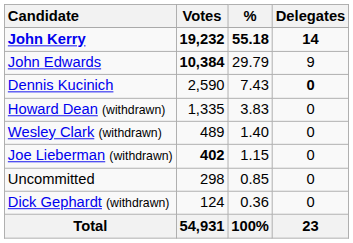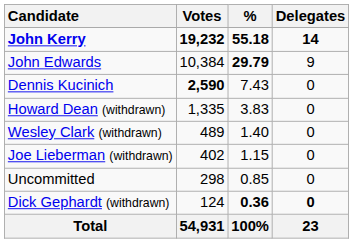(202, 62) bold -> (202, 62) normal
(251, 62) normal -> (251, 62) bold
(206, 86) normal -> (206, 86) bold
(311, 86) bold -> (311, 86) normal
(212, 156) bold -> (212, 156) normal
(255, 202) normal -> (255, 202) bold
(311, 202) normal -> (311, 202) bold
